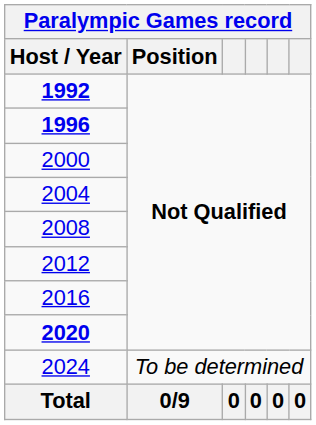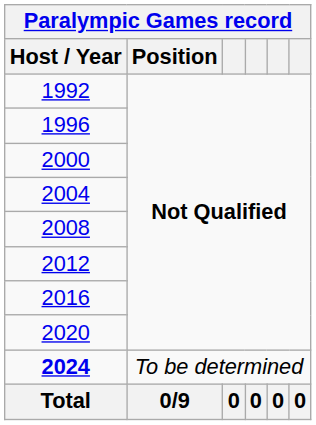(66, 90) bold -> (66, 90) normal
(66, 125) bold -> (66, 125) normal
(66, 332) bold -> (66, 332) normal
(66, 366) normal -> (66, 366) bold
